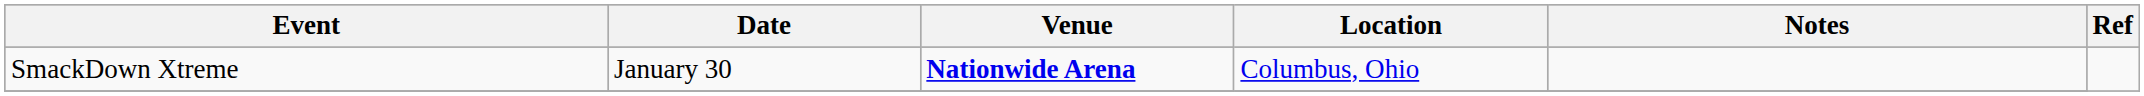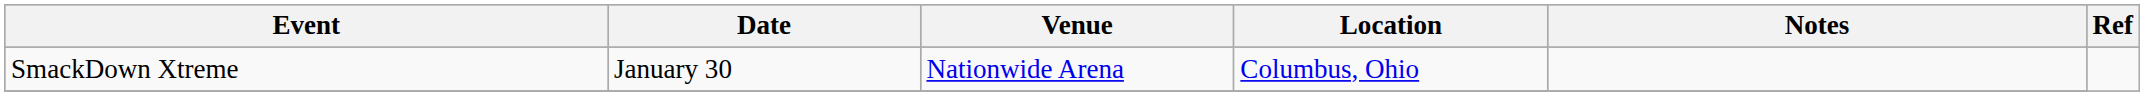(1031, 68) bold -> (1025, 68) normal
